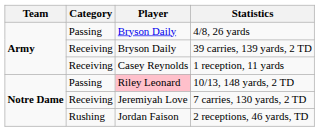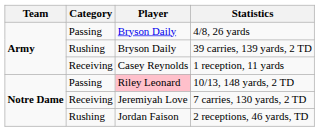(91, 48) Receiving -> (87, 48) Rushing
